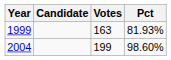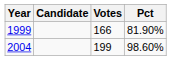(102, 30) 163 -> (102, 30) 166
(145, 30) 81.93% -> (145, 30) 81.90%
